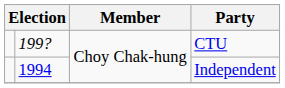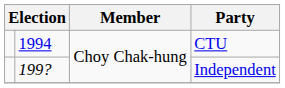(35, 43) 199? -> (35, 43) 1994
(35, 69) 1994 -> (35, 69) 199?
